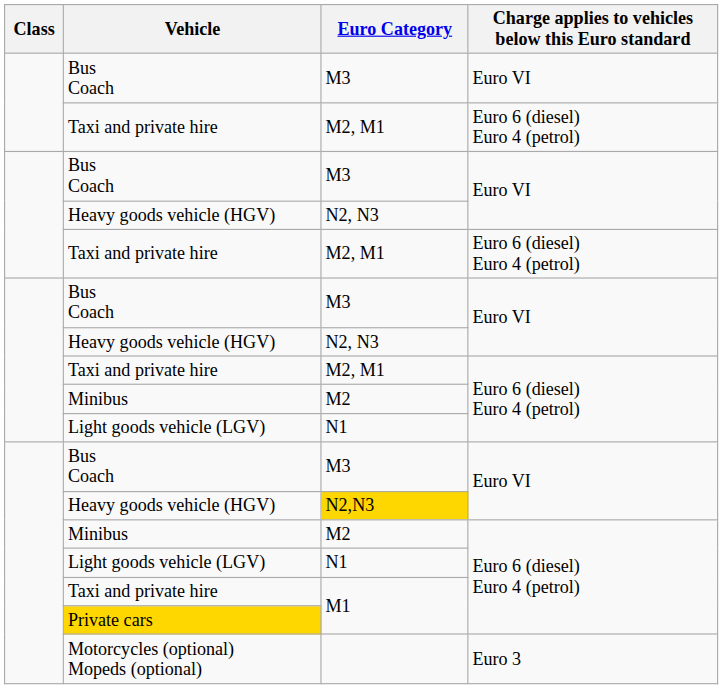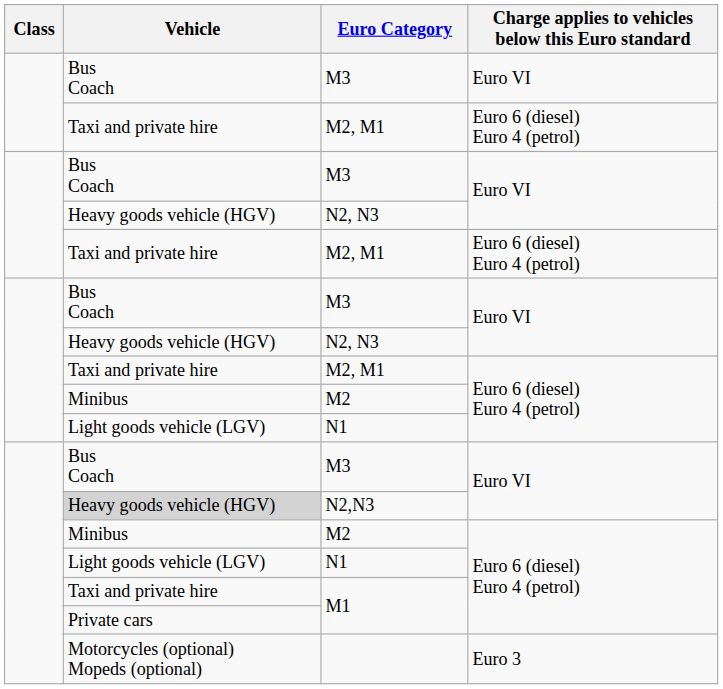(172, 505) no background -> (172, 505) lightgrey background
(350, 505) gold background -> (350, 505) no background
(110, 619) gold background -> (110, 619) no background
